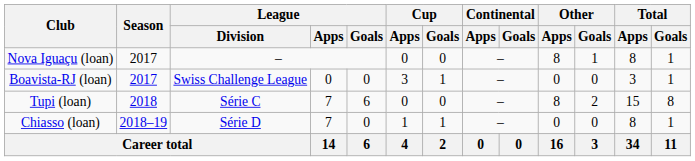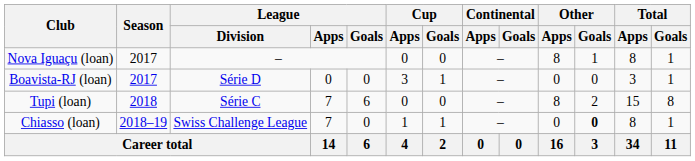(240, 79) Swiss Challenge League -> (240, 79) Série D
(240, 123) Série D -> (240, 123) Swiss Challenge League
(595, 123) normal -> (595, 123) bold
